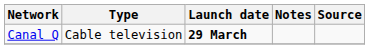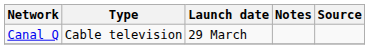(218, 34) bold -> (218, 34) normal
